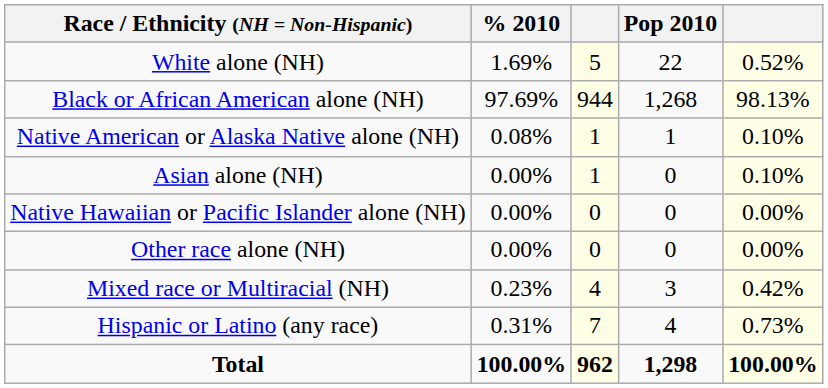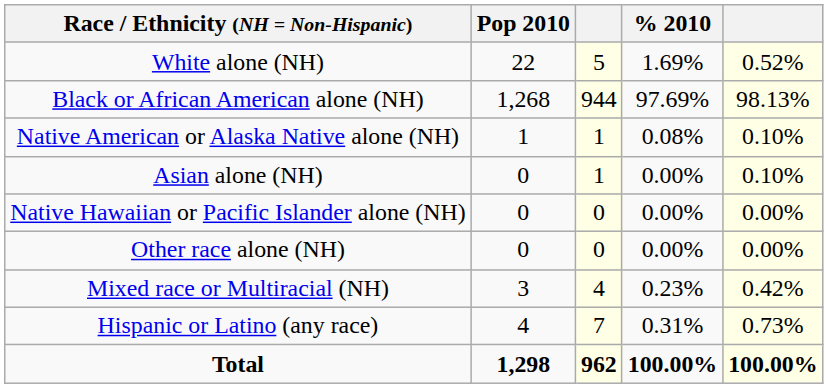columns swapped: (670, 23) <-> (521, 23)
